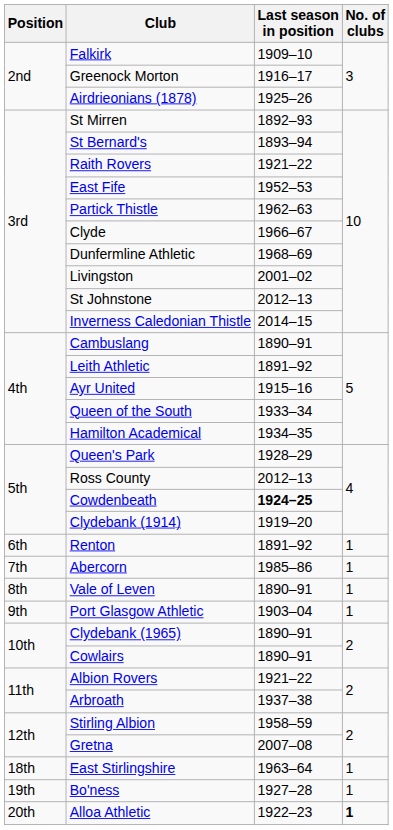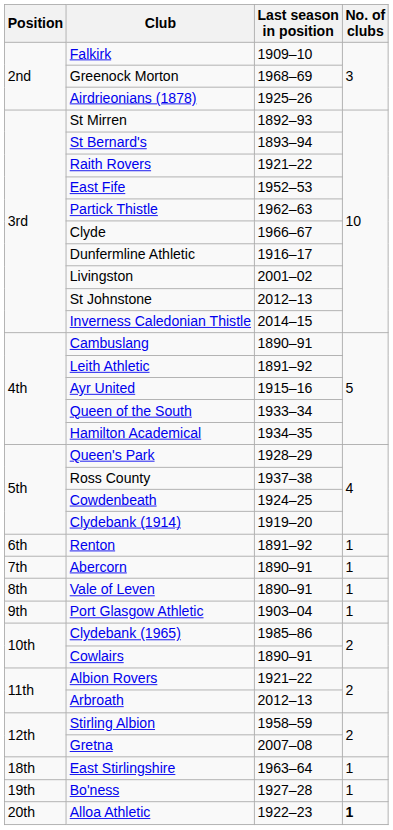(285, 76) 1916–17 -> (285, 76) 1968–69
(285, 254) 1968–69 -> (285, 254) 1916–17
(285, 478) 2012–13 -> (285, 478) 1937–38
(285, 500) bold -> (285, 500) normal
(285, 567) 1985–86 -> (285, 567) 1890–91
(285, 634) 1890–91 -> (285, 634) 1985–86
(285, 701) 1937–38 -> (285, 701) 2012–13
